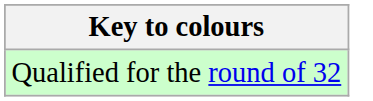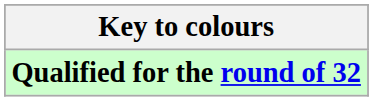(176, 72) normal -> (186, 72) bold
